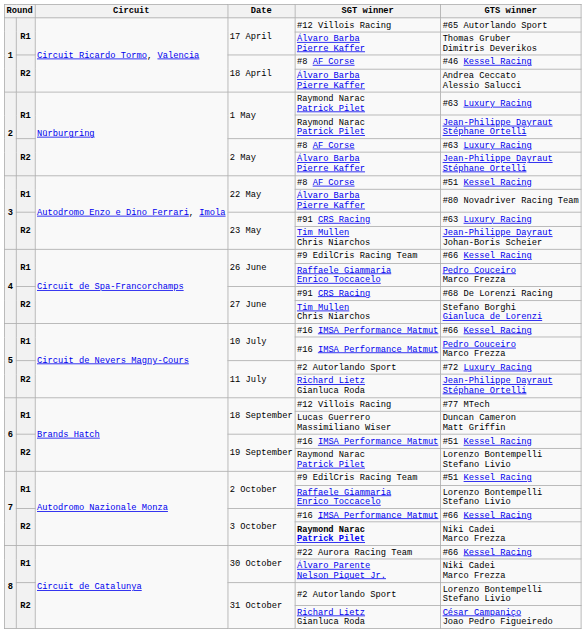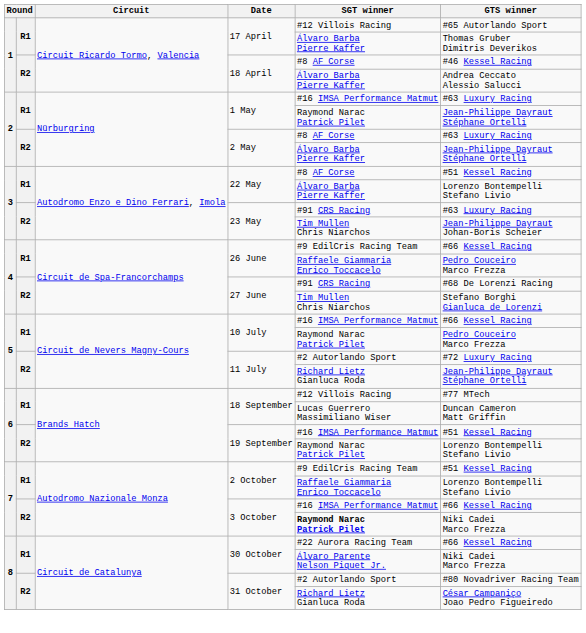(331, 104) Raymond Narac Patrick Pilet -> (368, 99) #16 IMSA Performance Matmut
(511, 201) #80 Novadriver Racing Team -> (492, 191) Lorenzo Bontempelli Stefano Livio
(368, 349) #16 IMSA Performance Matmut -> (331, 339) Raymond Narac Patrick Pilet
(492, 594) Lorenzo Bontempelli Stefano Livio -> (511, 580) #80 Novadriver Racing Team
